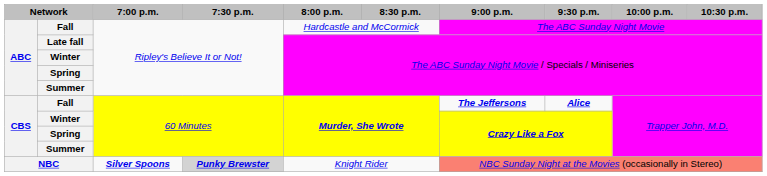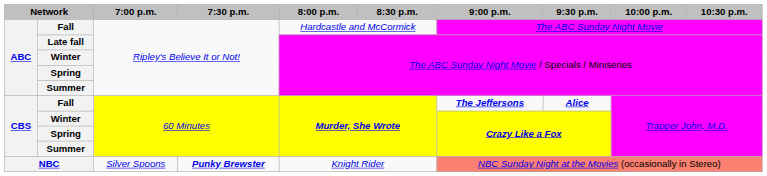(138, 164) bold -> (136, 164) normal
(233, 164) lightgrey background -> (228, 164) no background
